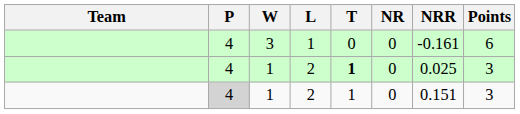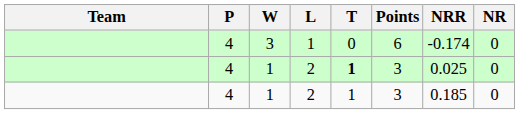columns swapped: (392, 17) <-> (489, 17)
(438, 43) -0.161 -> (449, 43) -0.174
(229, 95) lightgrey background -> (229, 95) no background
(438, 95) 0.151 -> (449, 95) 0.185
